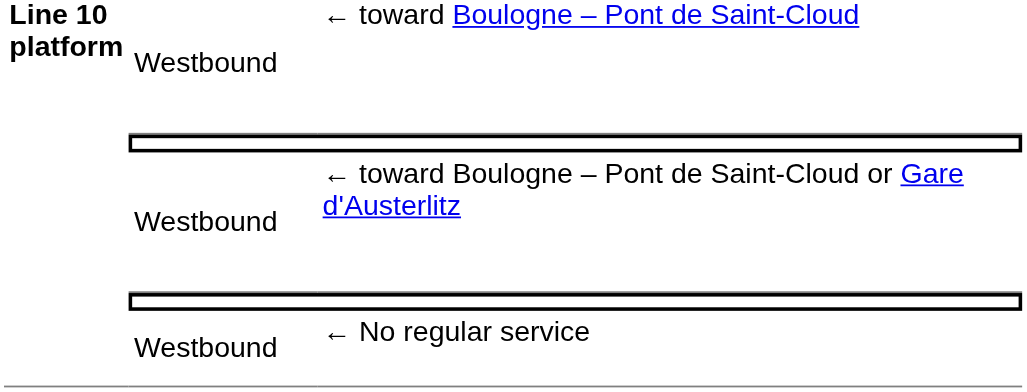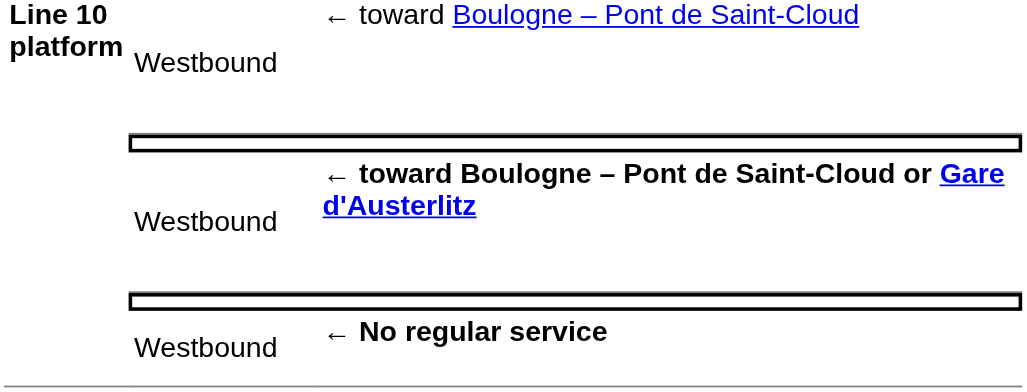(643, 189) normal -> (664, 189) bold
(456, 331) normal -> (465, 331) bold
